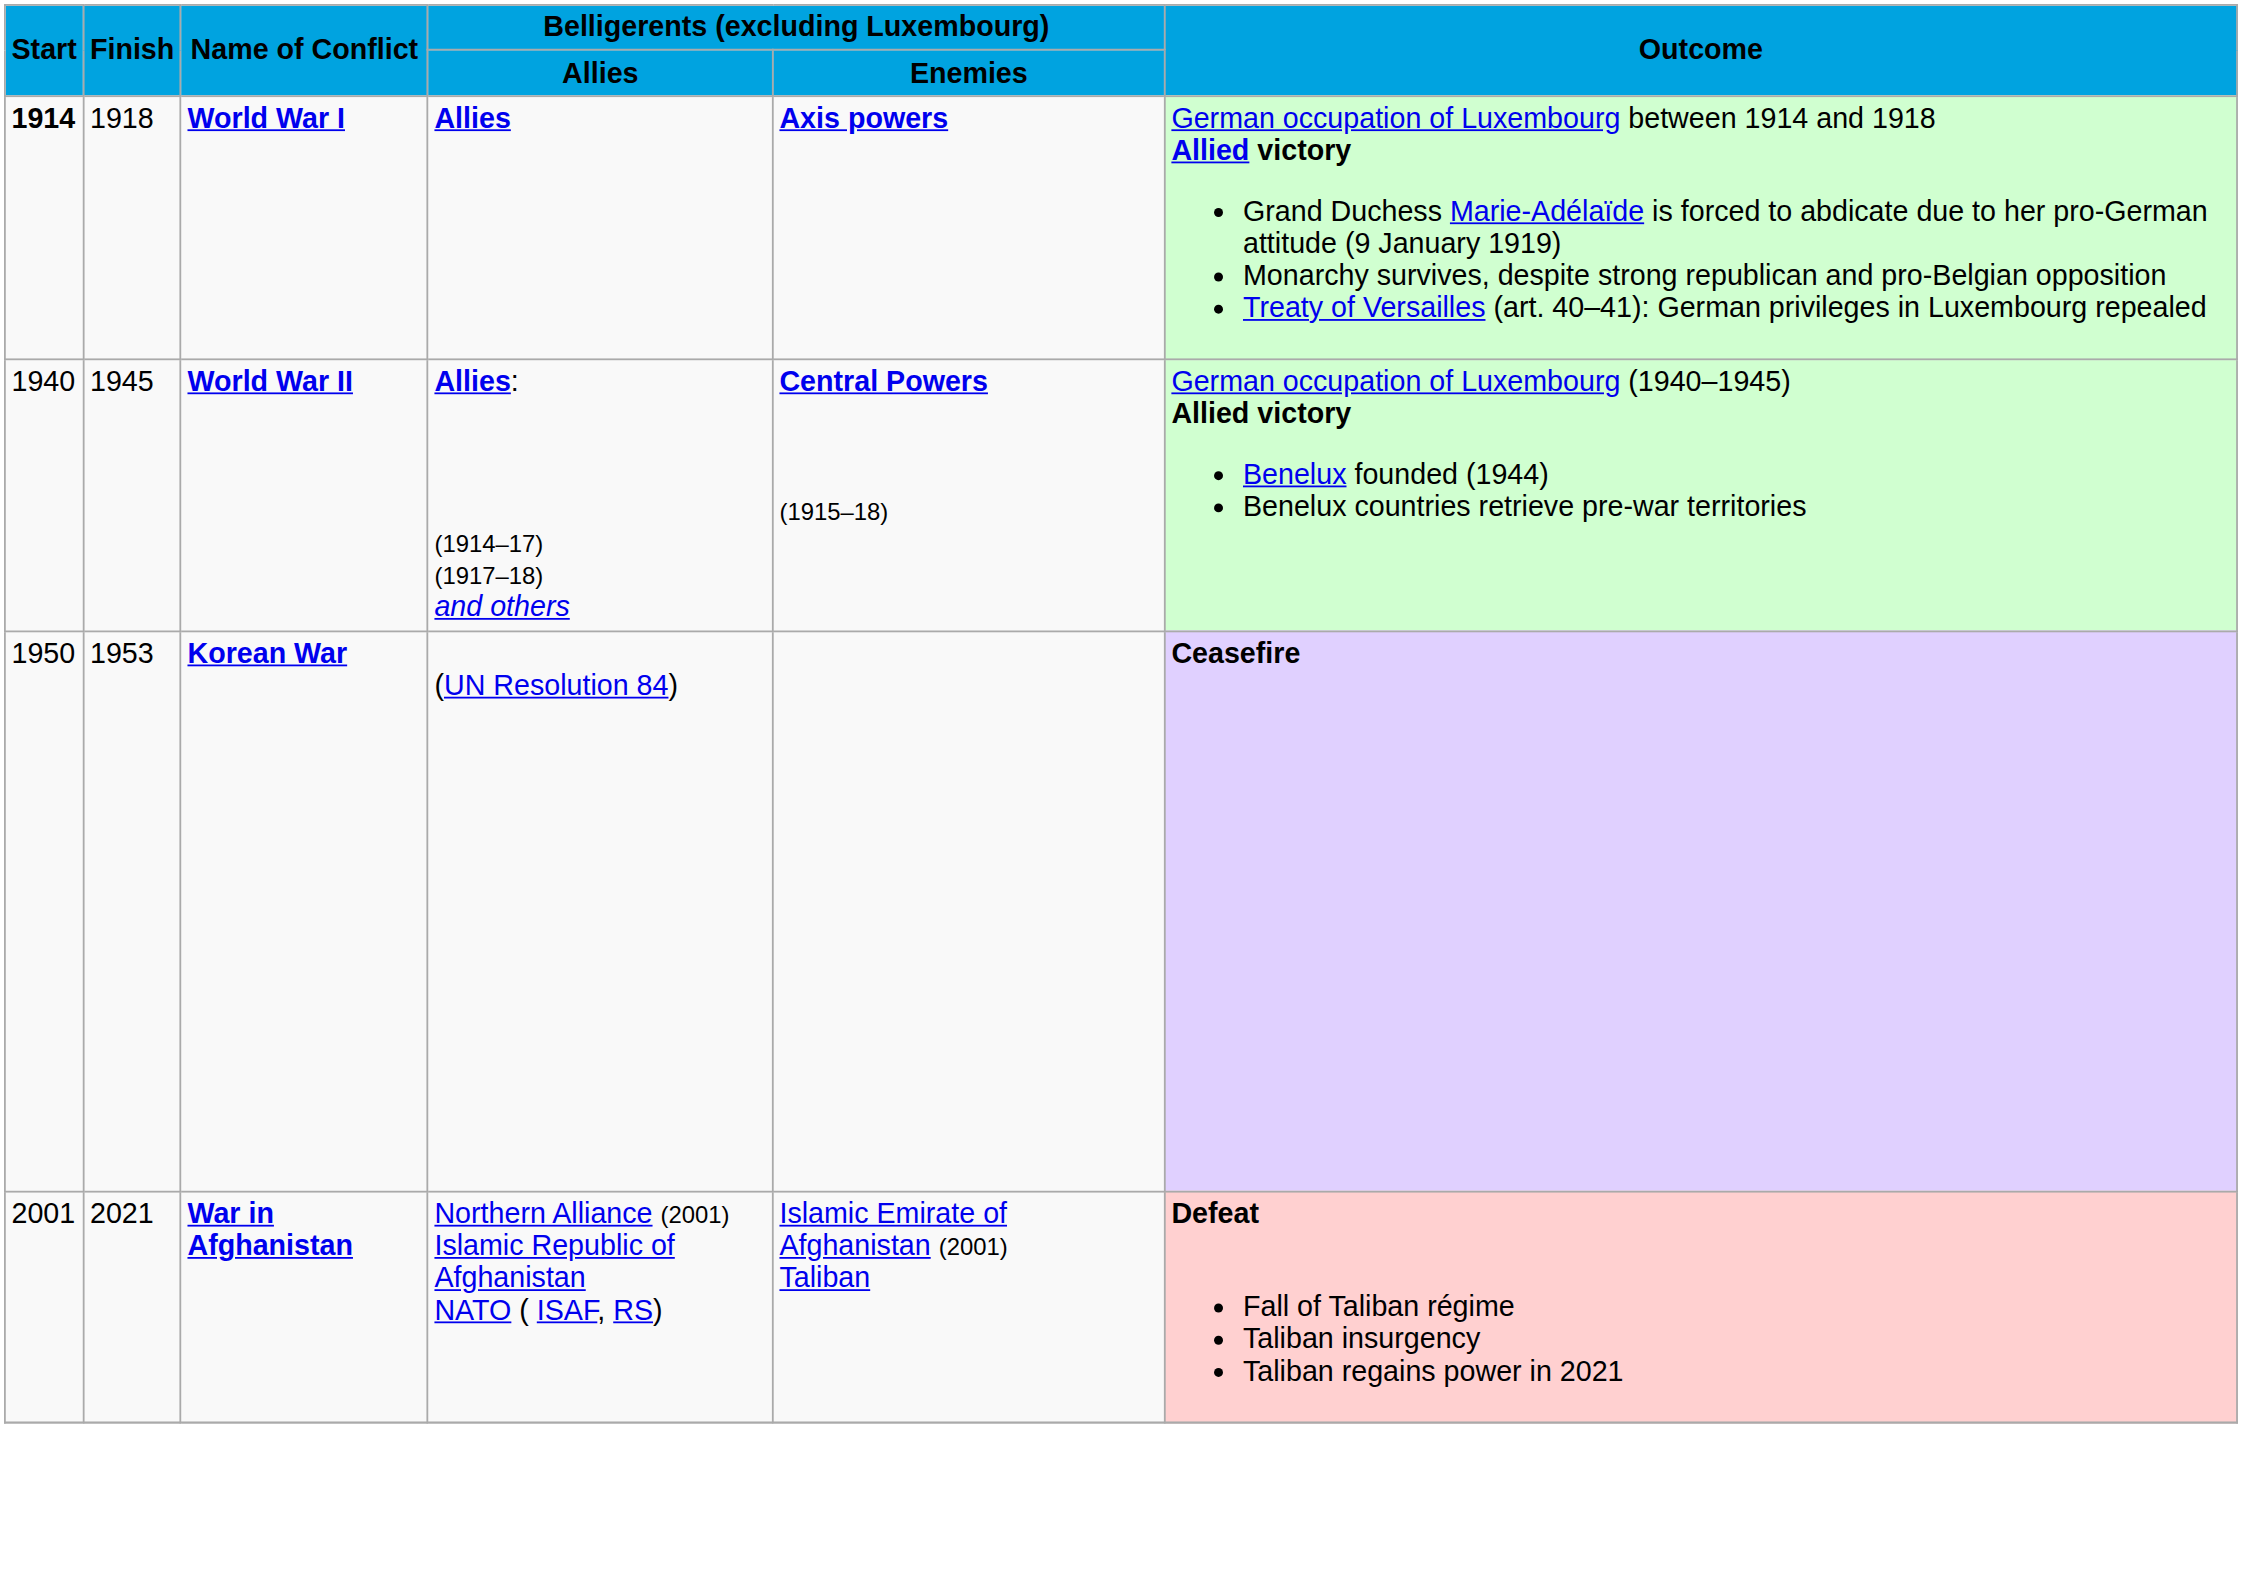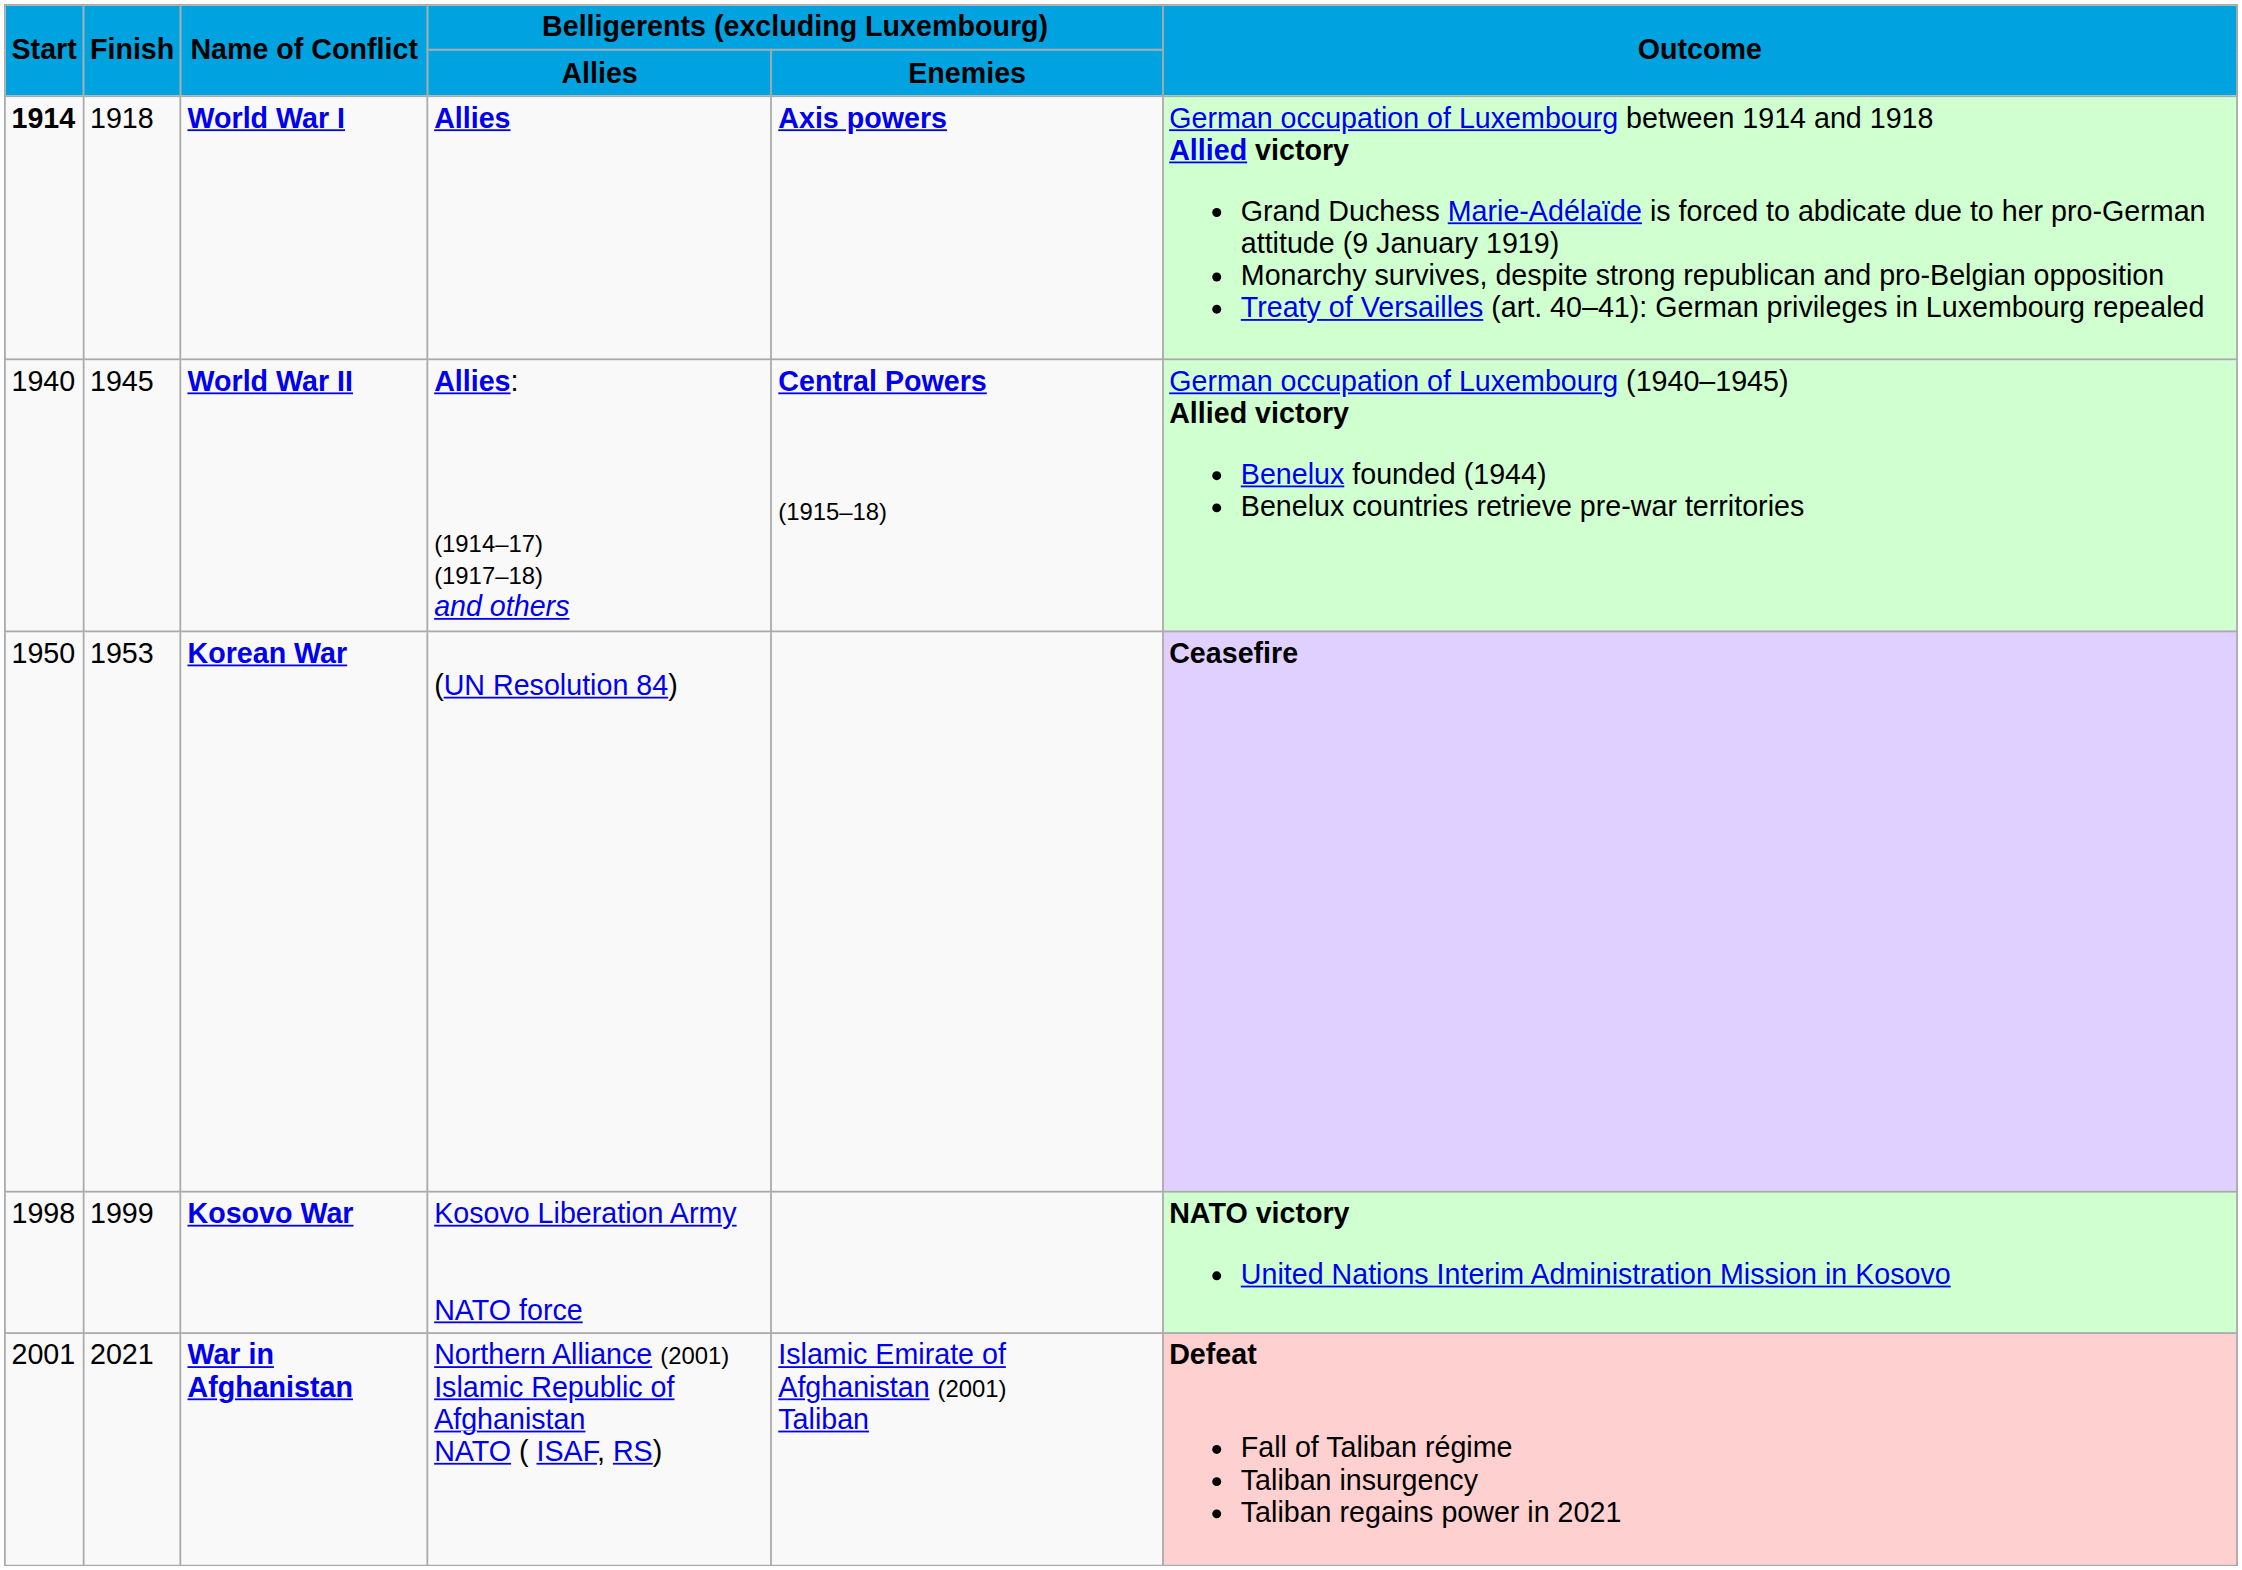+ row: (270, 1213)
